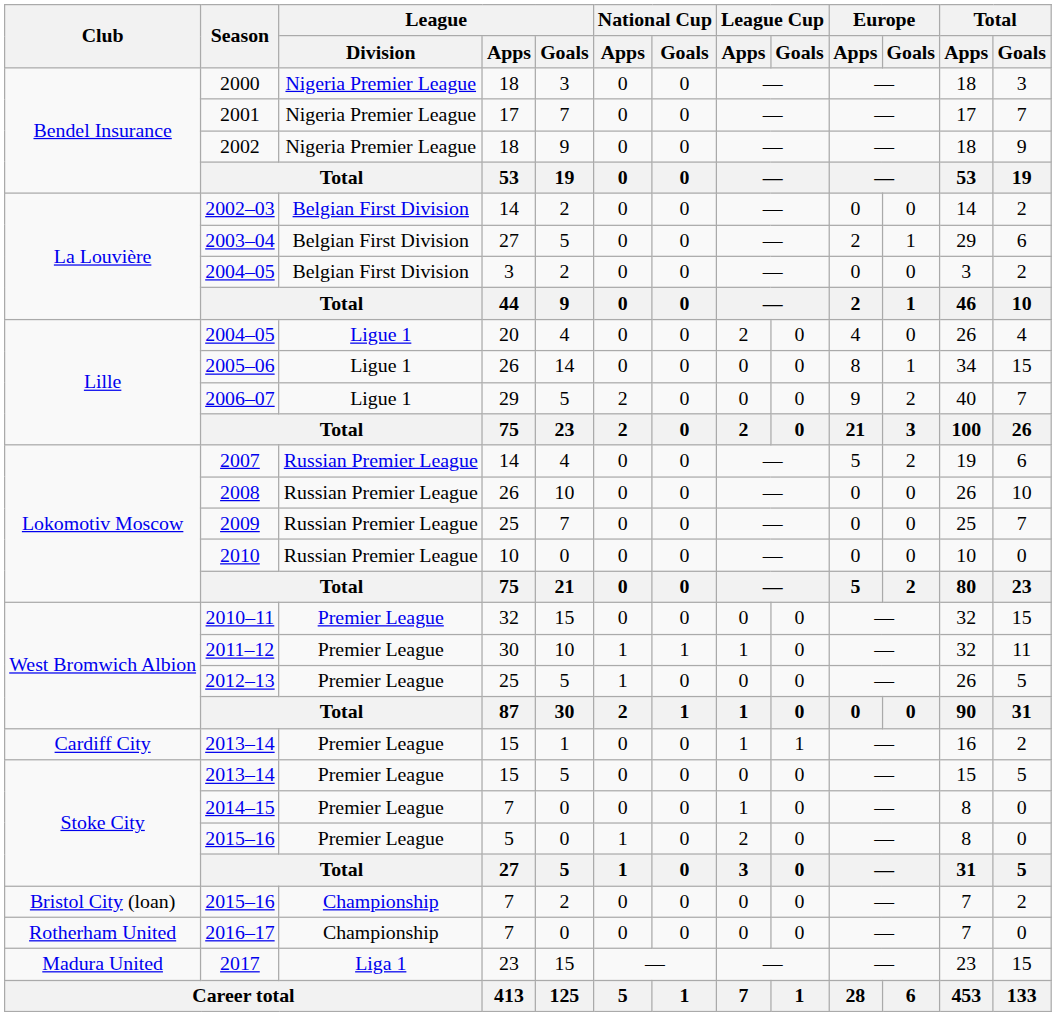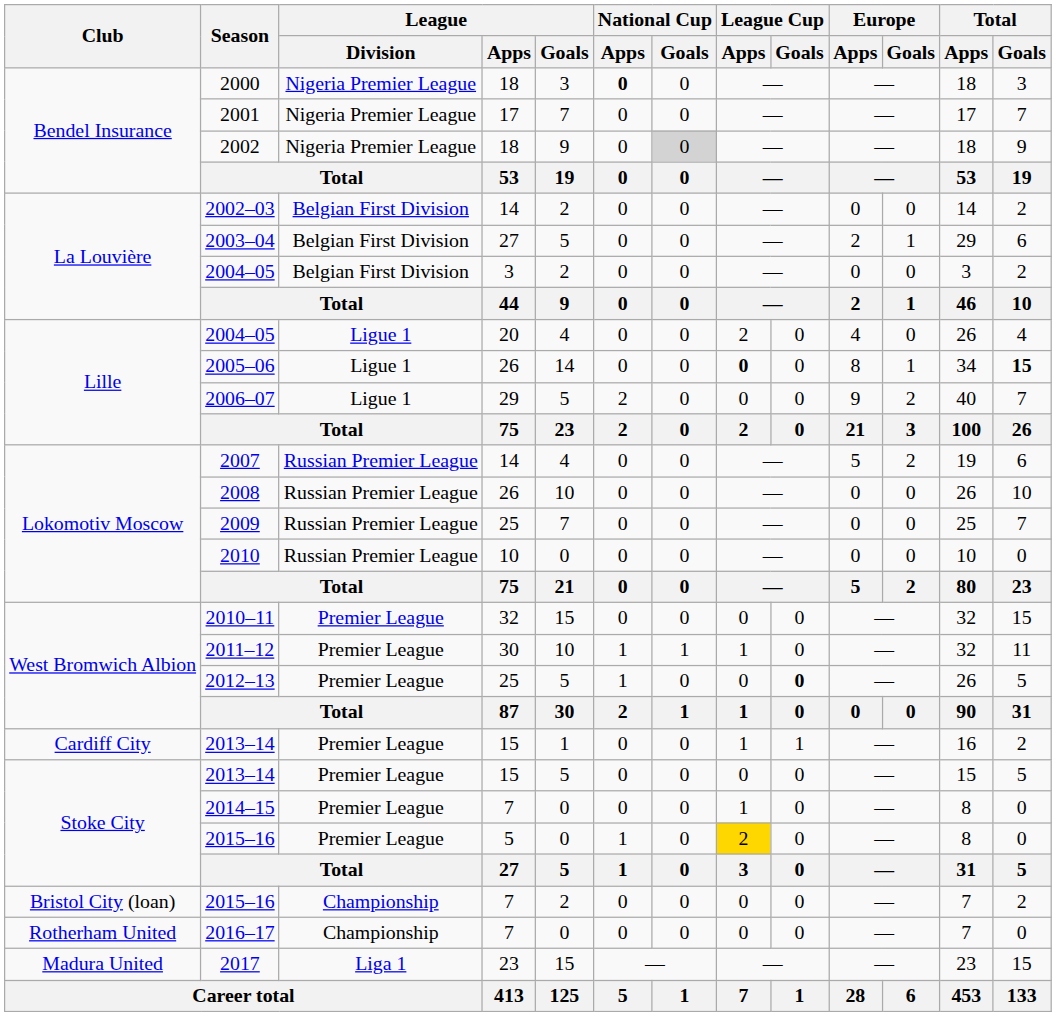(623, 83) normal -> (623, 83) bold
(684, 146) no background -> (684, 146) lightgrey background
(743, 366) normal -> (743, 366) bold
(1022, 366) normal -> (1022, 366) bold
(800, 680) normal -> (800, 680) bold
(743, 838) no background -> (743, 838) gold background
